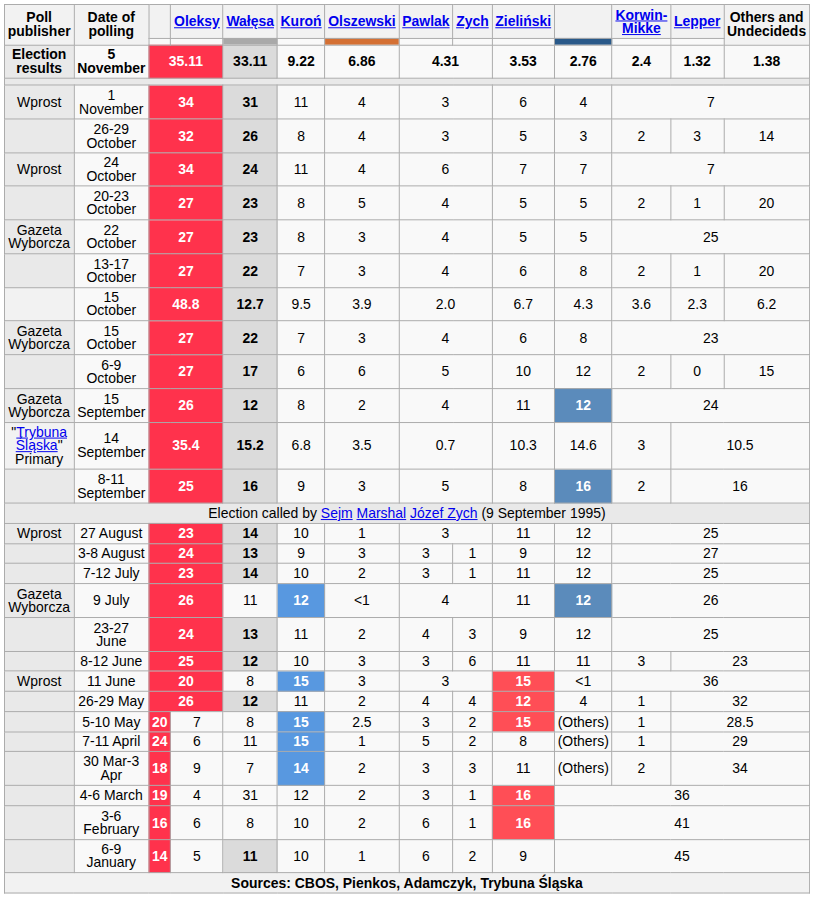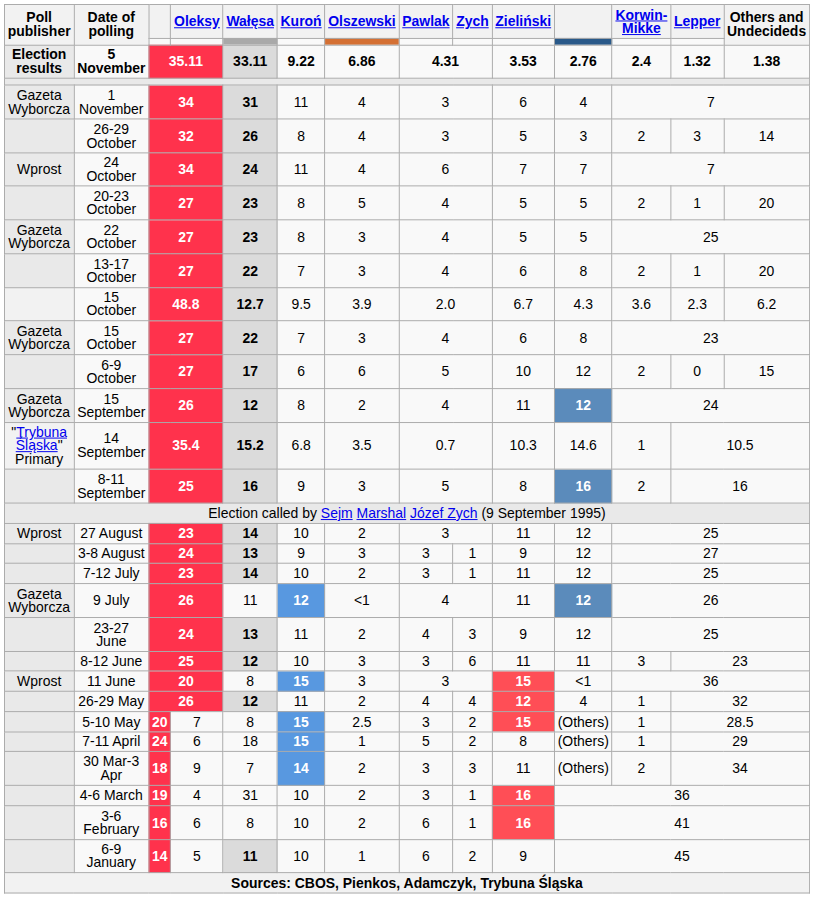(39, 102) Wprost -> (39, 102) Gazeta Wyborcza
(641, 446) 3 -> (641, 446) 1
(362, 534) 1 -> (362, 534) 2
(250, 742) 11 -> (250, 742) 18
(301, 796) 12 -> (301, 796) 10
